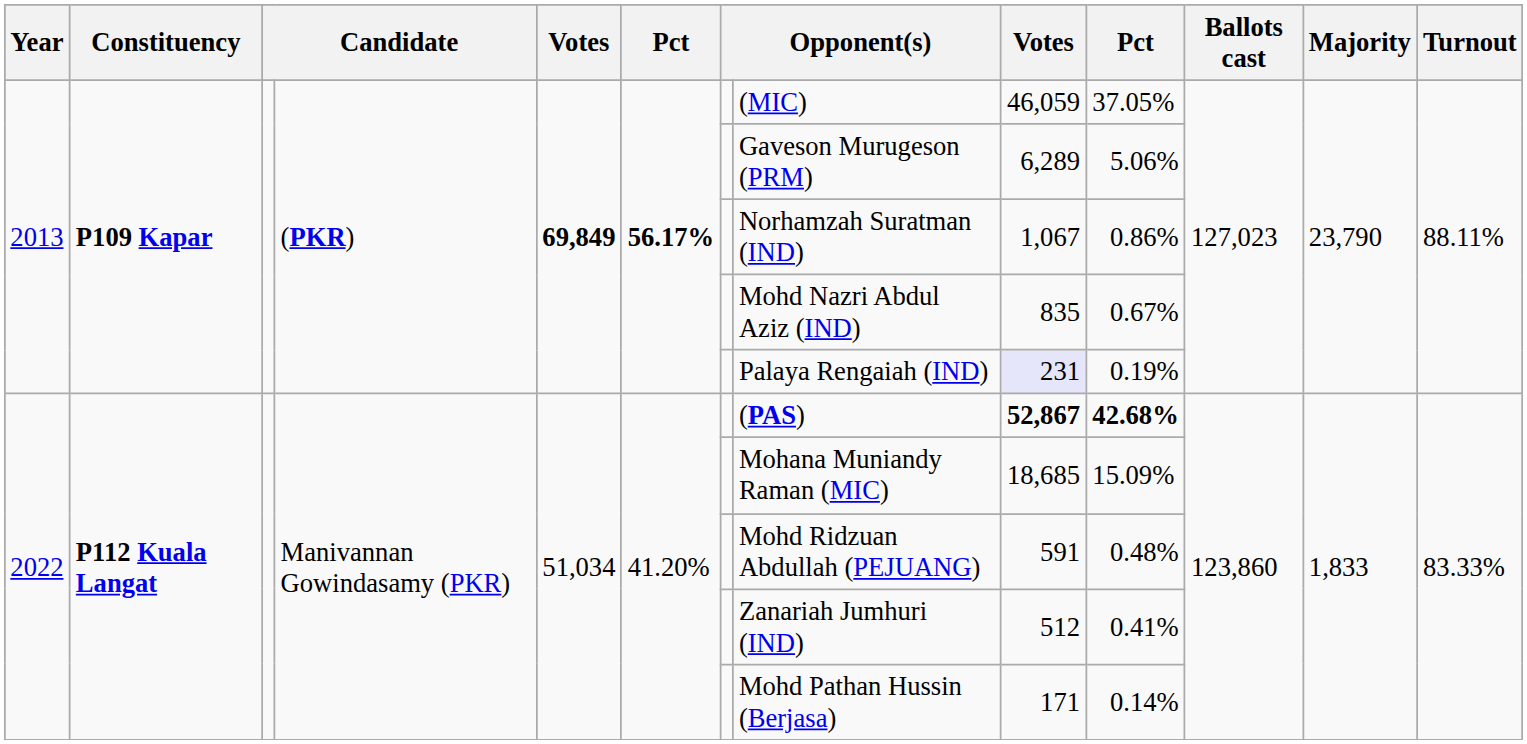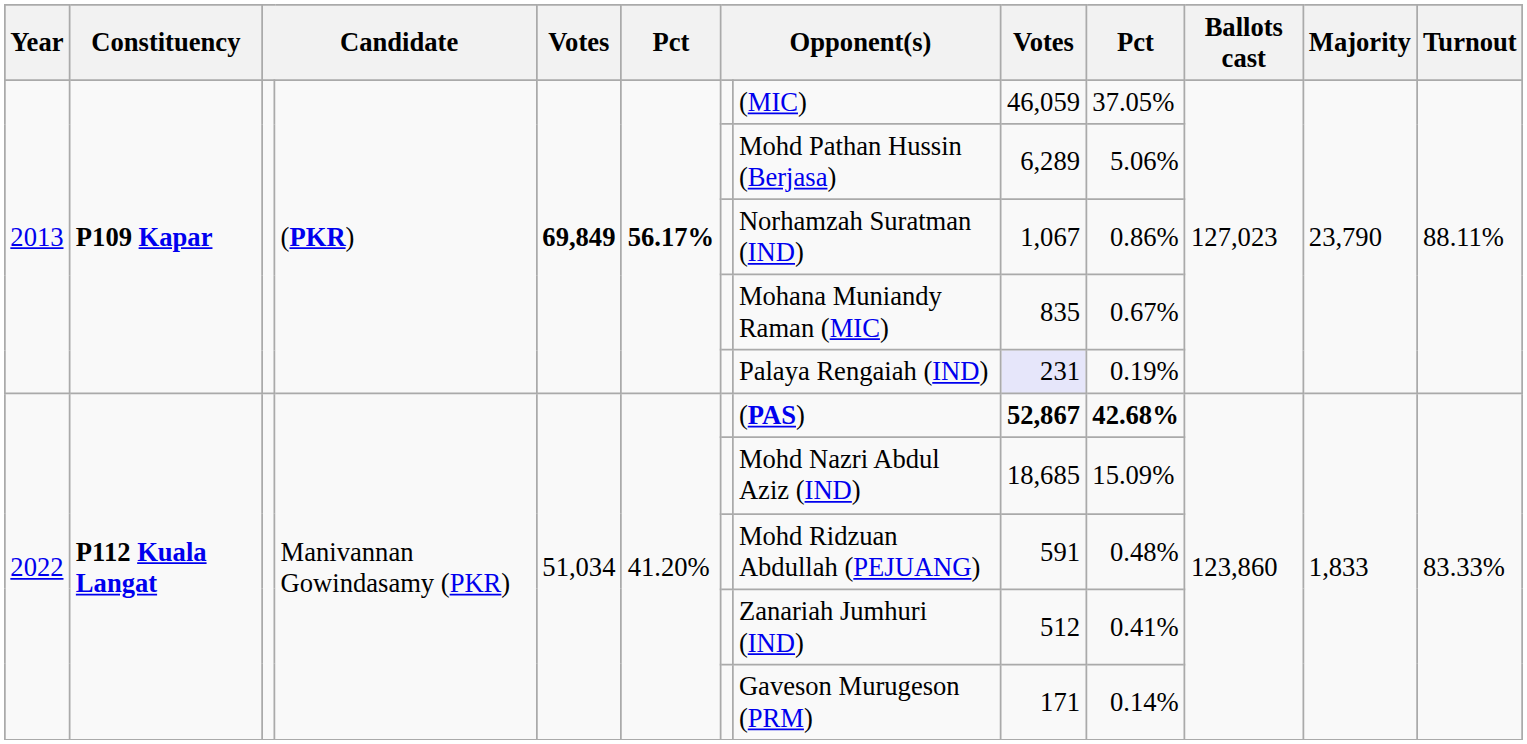(849, 161) Gaveson Murugeson (PRM) -> (850, 161) Mohd Pathan Hussin (Berjasa)
(839, 312) Mohd Nazri Abdul Aziz (IND) -> (840, 312) Mohana Muniandy Raman (MIC)
(840, 475) Mohana Muniandy Raman (MIC) -> (839, 475) Mohd Nazri Abdul Aziz (IND)
(850, 701) Mohd Pathan Hussin (Berjasa) -> (849, 701) Gaveson Murugeson (PRM)
